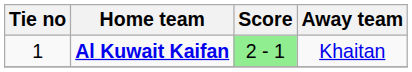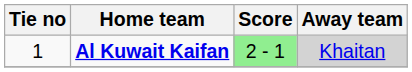(352, 50) no background -> (352, 50) lightgrey background
